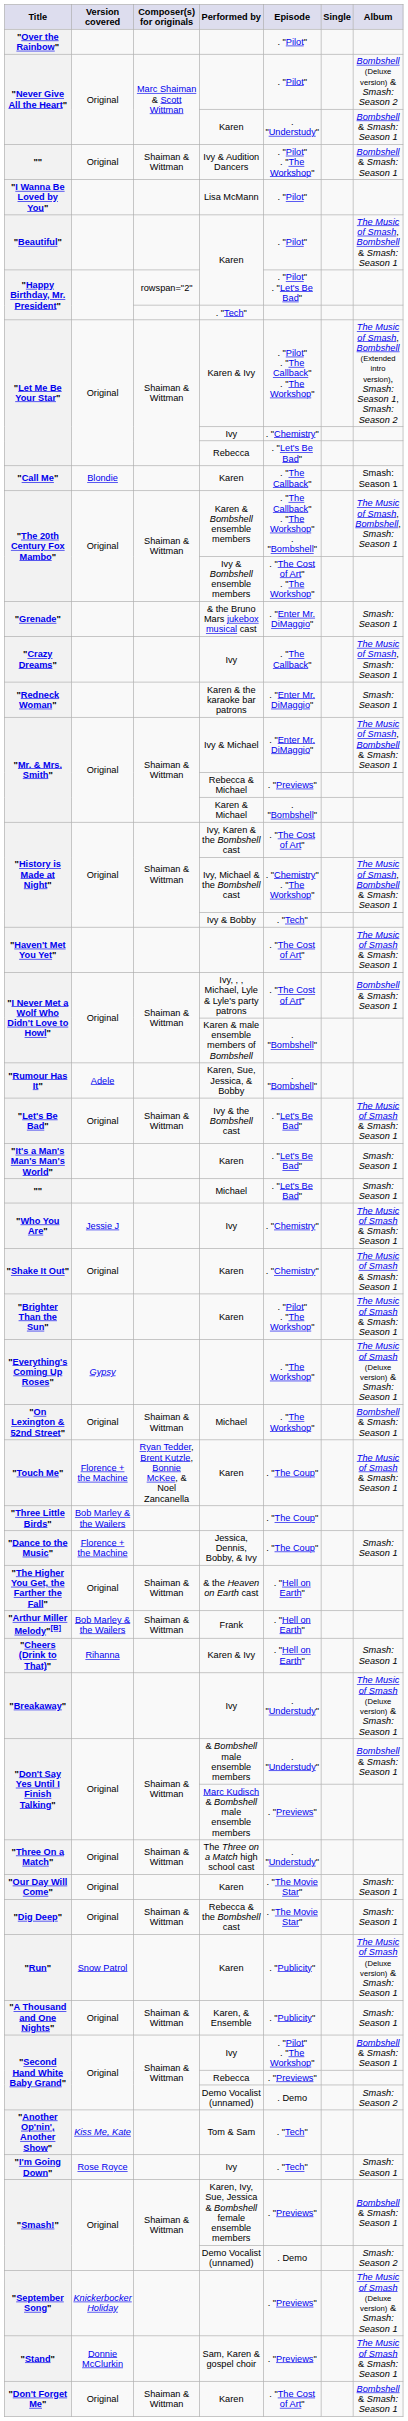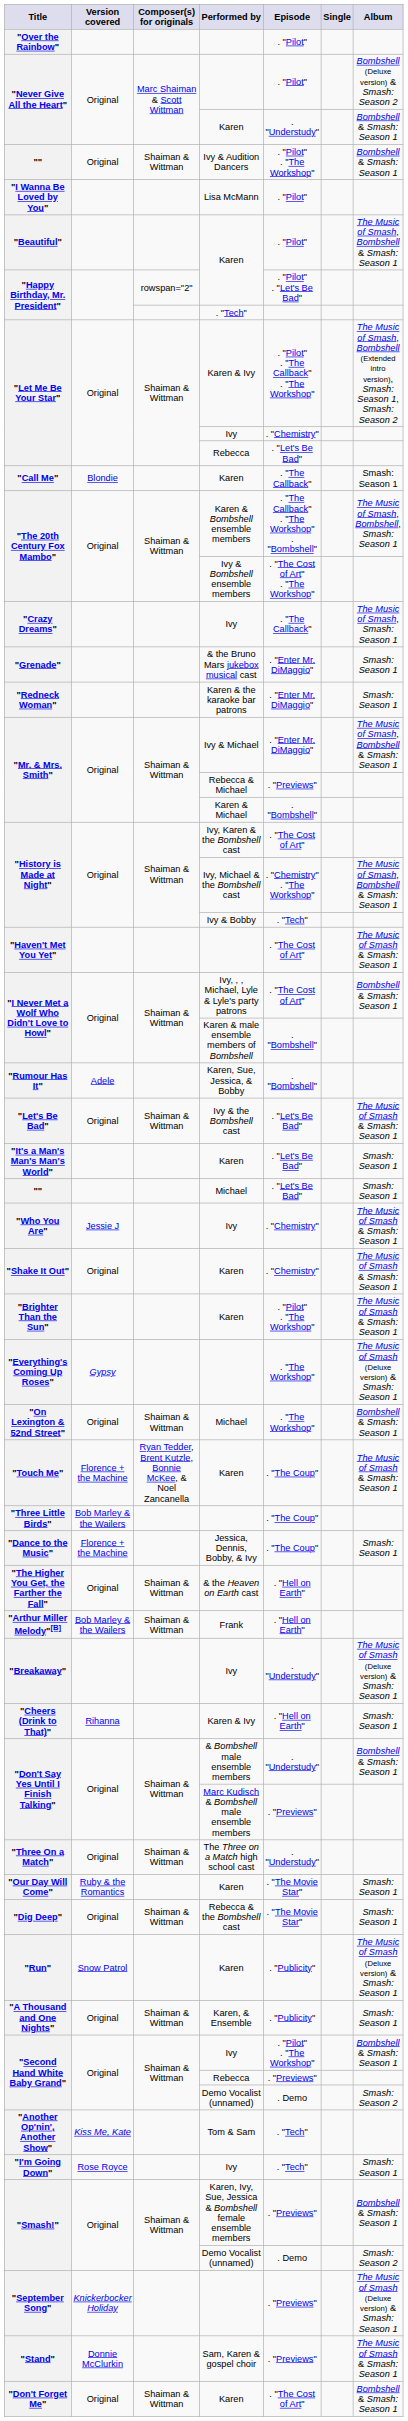rows swapped: (38, 660) <-> (38, 620)
rows swapped: (38, 1656) <-> (38, 1706)
(103, 1887) Original -> (103, 1887) Ruby & the Romantics
